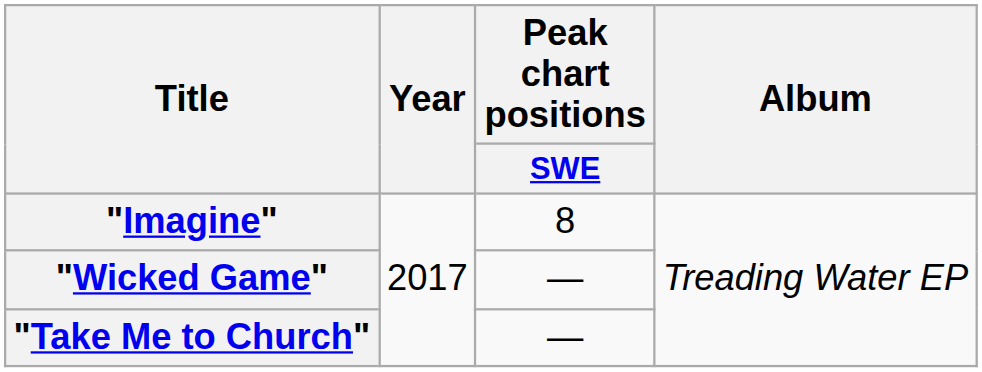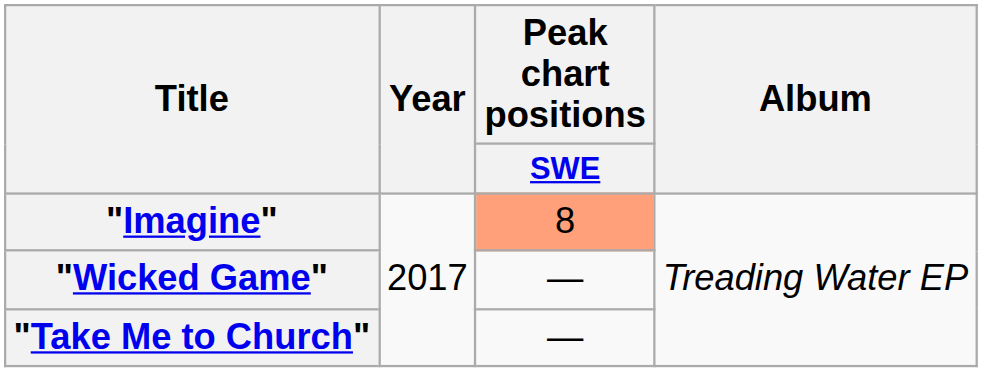(565, 221) no background -> (565, 221) lightsalmon background
